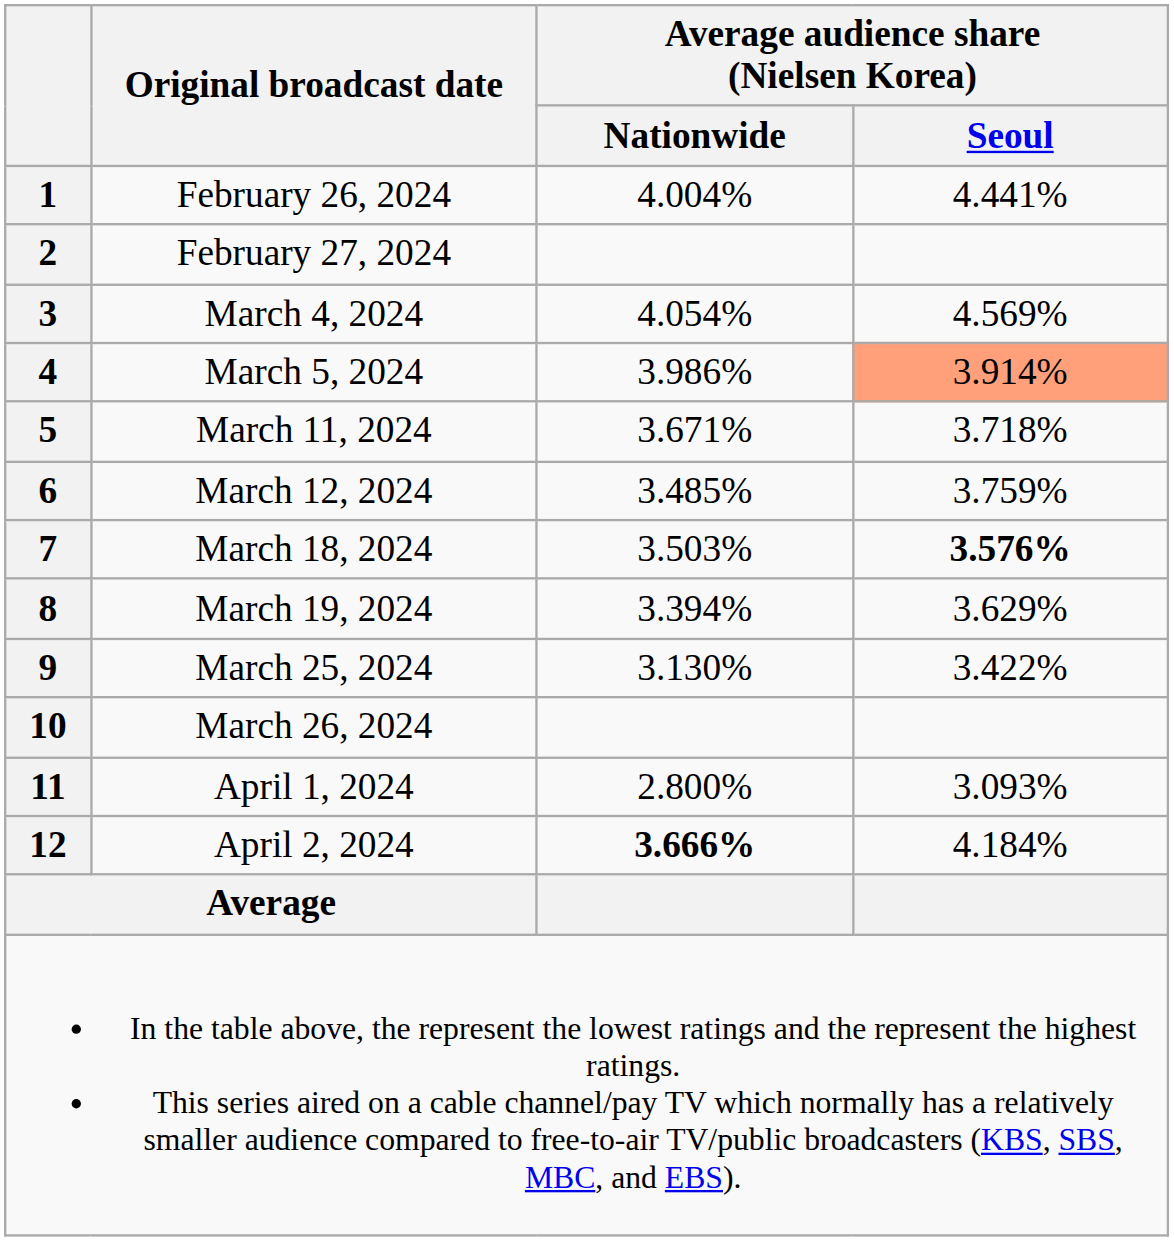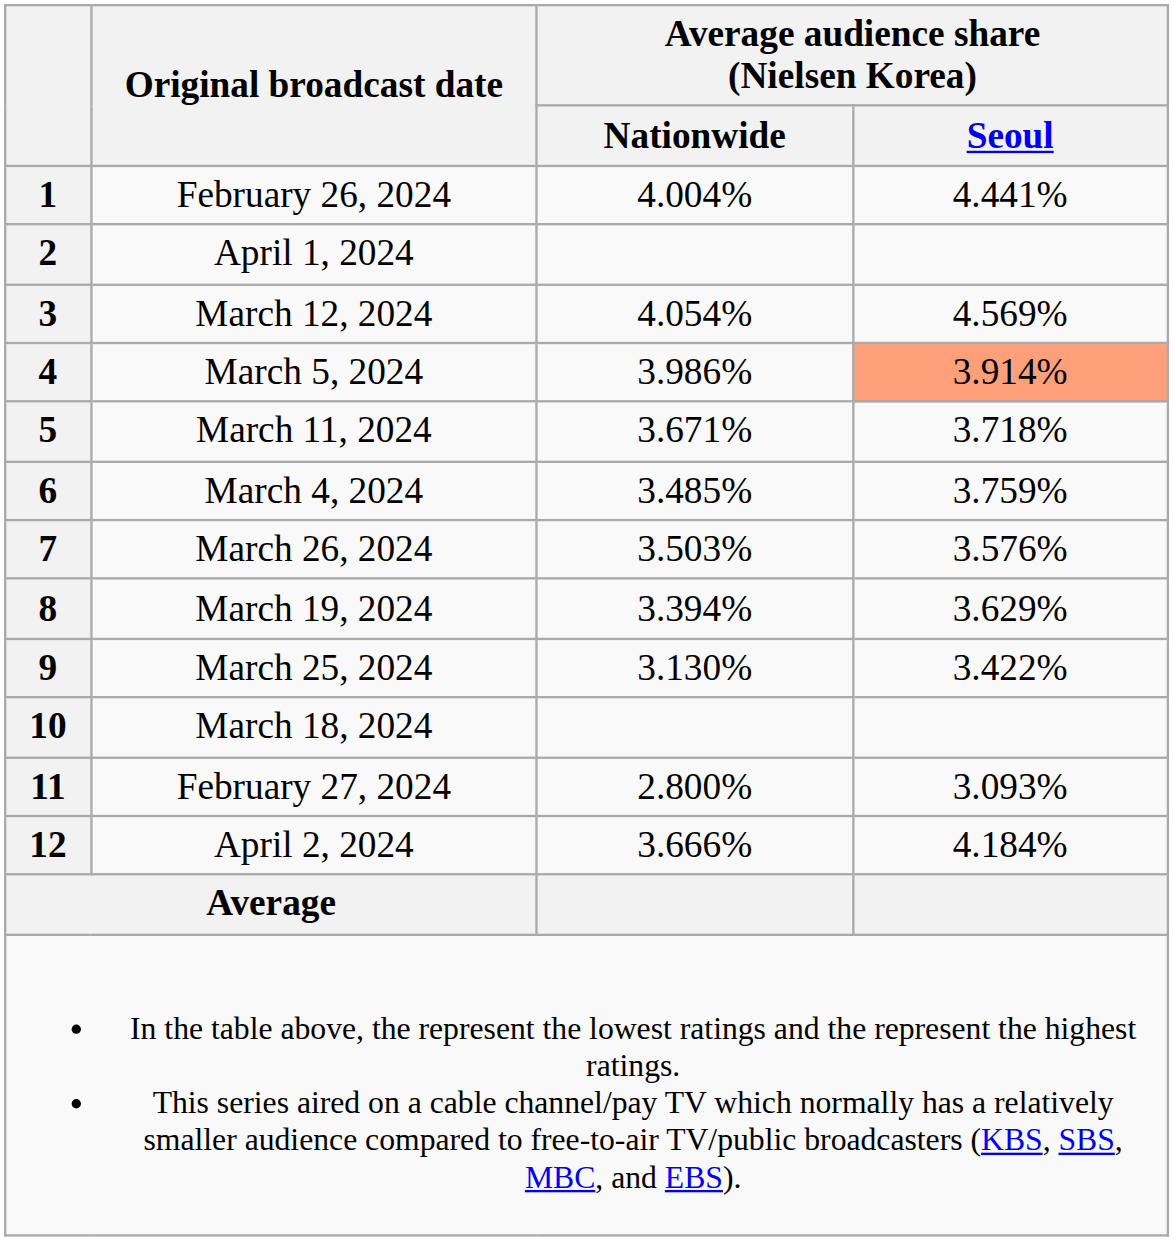(314, 253) February 27, 2024 -> (314, 253) April 1, 2024
(314, 312) March 4, 2024 -> (314, 312) March 12, 2024
(314, 489) March 12, 2024 -> (314, 489) March 4, 2024
(314, 548) March 18, 2024 -> (314, 548) March 26, 2024
(1010, 548) bold -> (1010, 548) normal
(314, 726) March 26, 2024 -> (314, 726) March 18, 2024
(314, 785) April 1, 2024 -> (314, 785) February 27, 2024
(695, 844) bold -> (695, 844) normal
